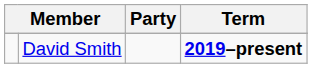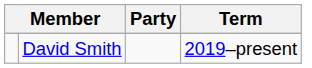(243, 48) bold -> (241, 48) normal
